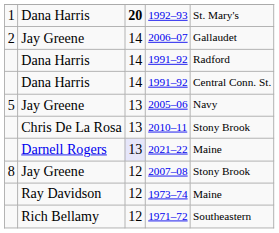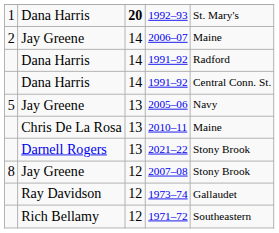(215, 37) Gallaudet -> (207, 37) Maine
(222, 127) Stony Brook -> (207, 127) Maine
(135, 149) lavender background -> (135, 149) no background
(207, 149) Maine -> (222, 149) Stony Brook
(207, 194) Maine -> (215, 194) Gallaudet
